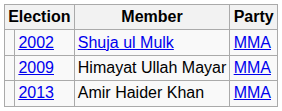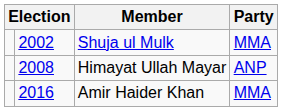(36, 67) 2009 -> (36, 67) 2008
(252, 67) MMA -> (250, 67) ANP
(36, 93) 2013 -> (36, 93) 2016
